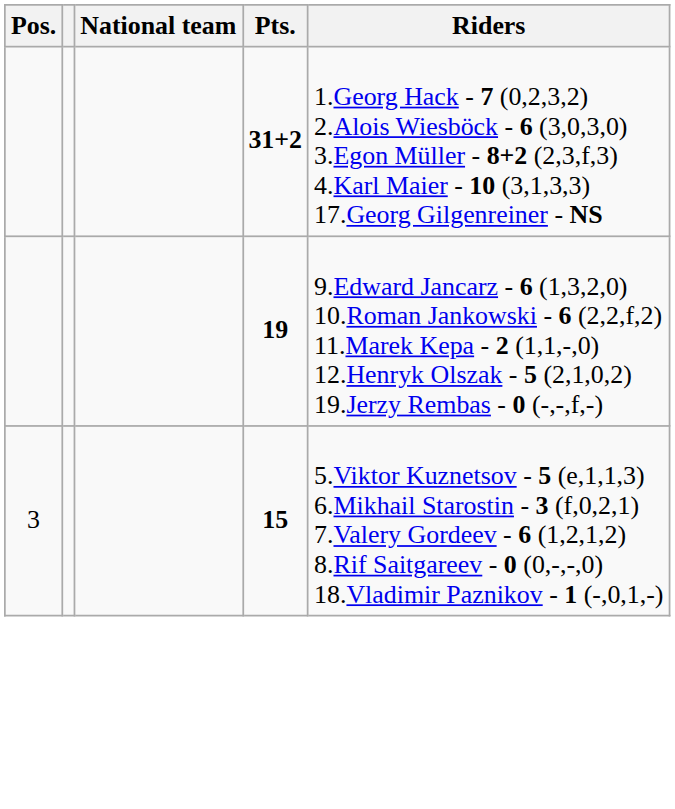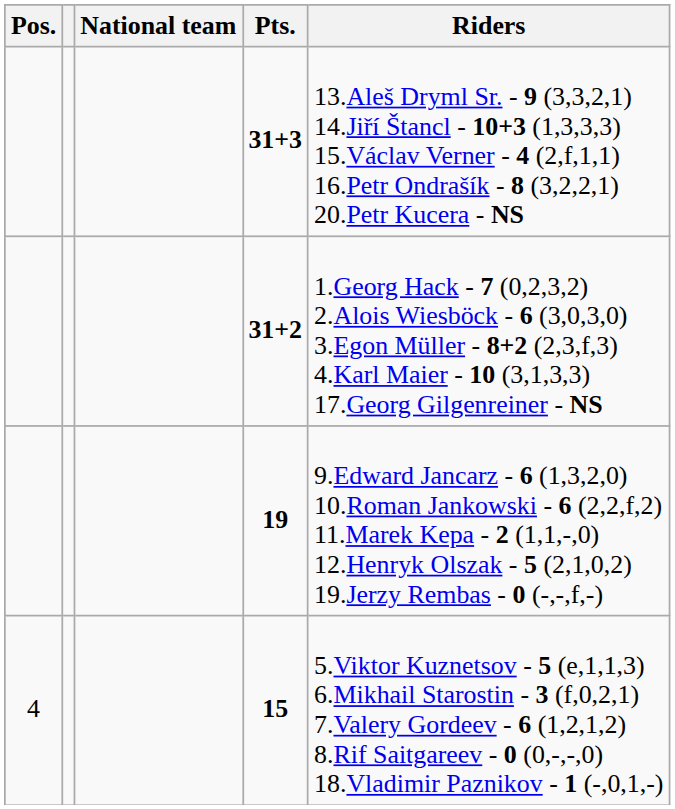+ row: (275, 140)
(34, 519) 3 -> (34, 709) 4
